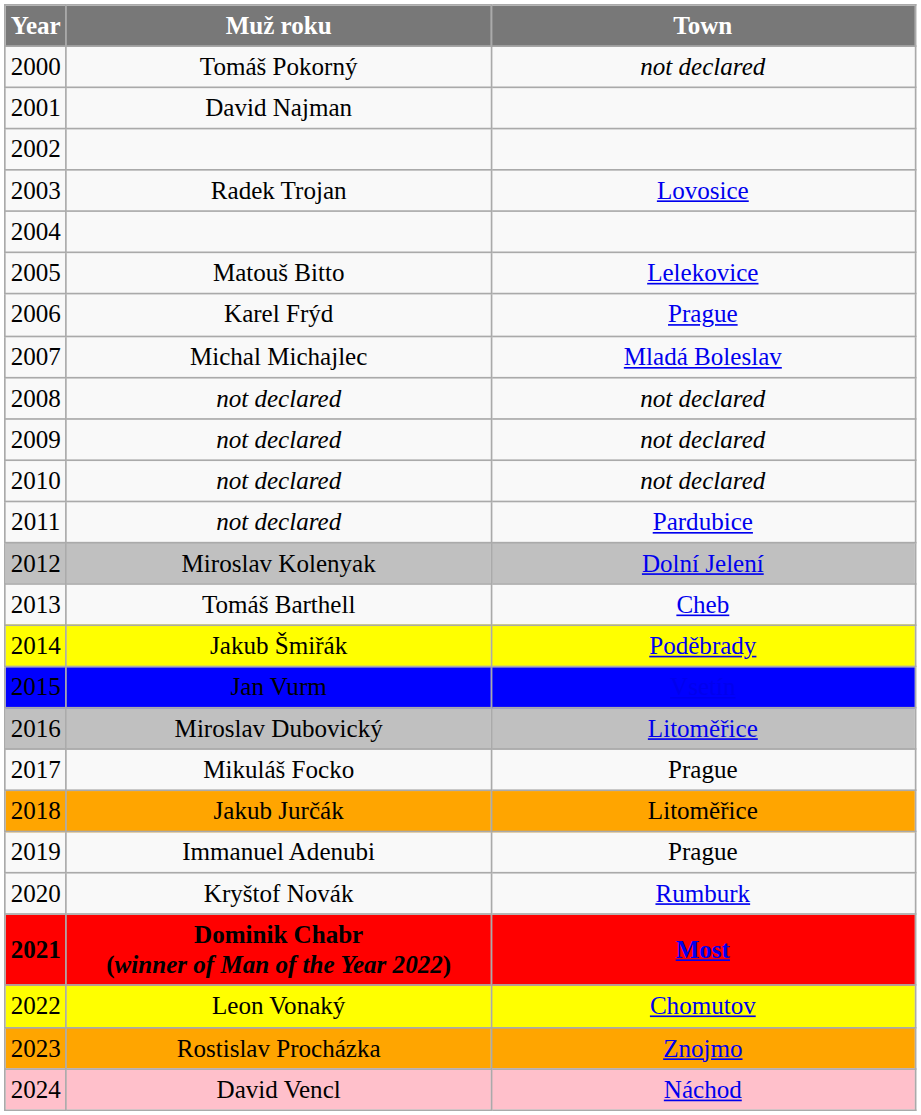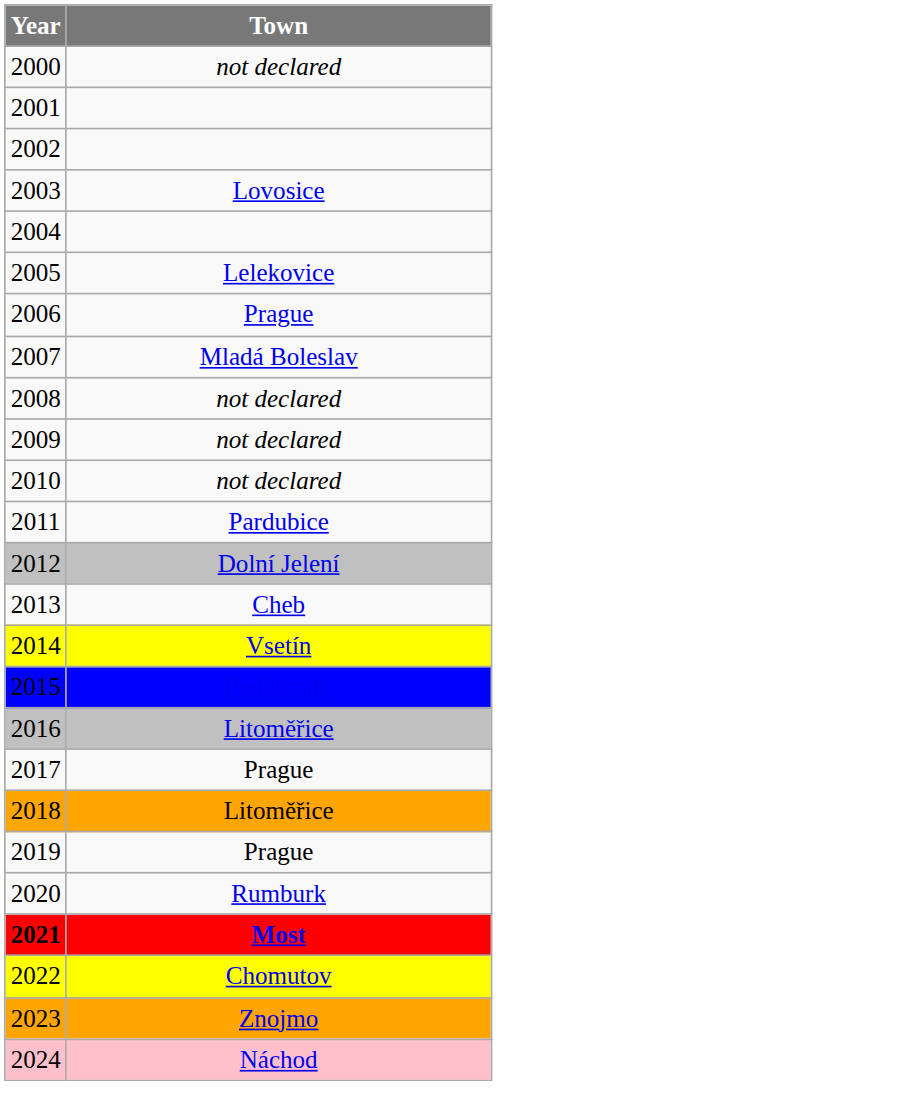- column: (279, 25)
(703, 645) Poděbrady -> (279, 645) Vsetín
(703, 687) Vsetín -> (279, 687) Poděbrady
